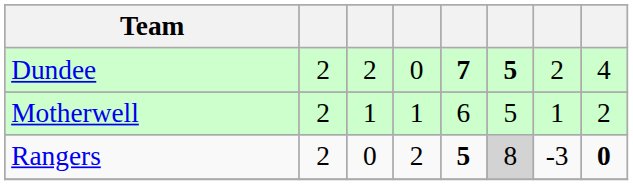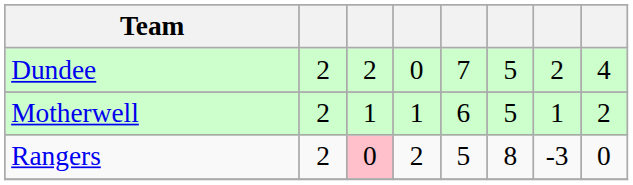(463, 69) bold -> (463, 69) normal
(510, 69) bold -> (510, 69) normal
(370, 156) no background -> (370, 156) pink background
(463, 156) bold -> (463, 156) normal
(510, 156) lightgrey background -> (510, 156) no background
(604, 156) bold -> (604, 156) normal
